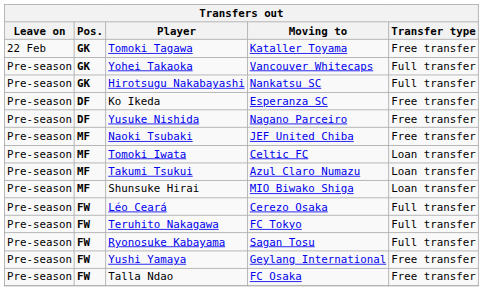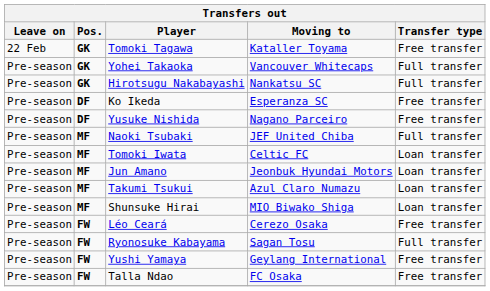(434, 136) Free transfer -> (440, 136) Full transfer
+ row: (137, 171)
(434, 207) Full transfer -> (440, 224) Free transfer
- row: (163, 224)
